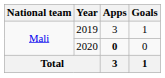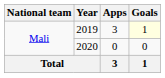(145, 30) no background -> (145, 30) lightyellow background
(115, 47) bold -> (115, 47) normal
